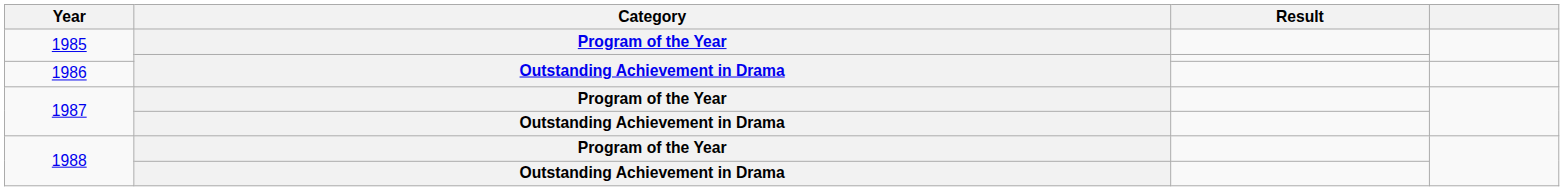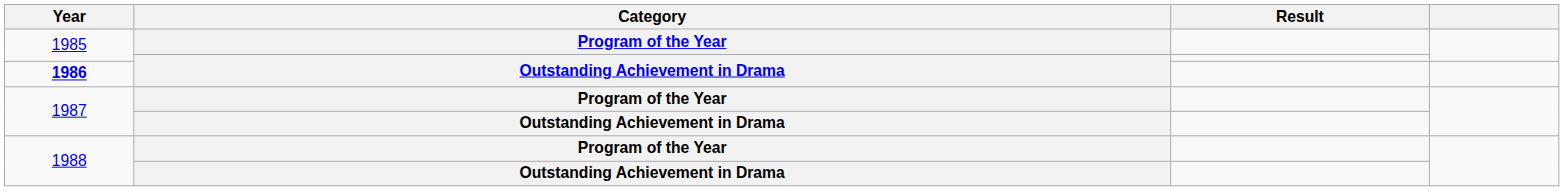(69, 73) normal -> (69, 73) bold
